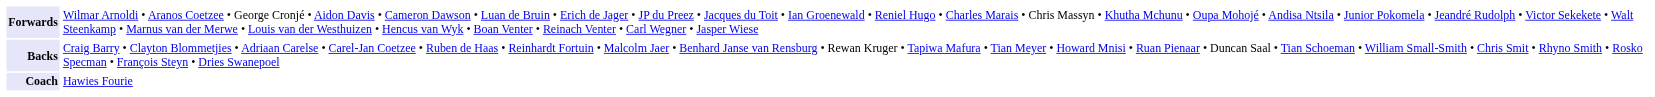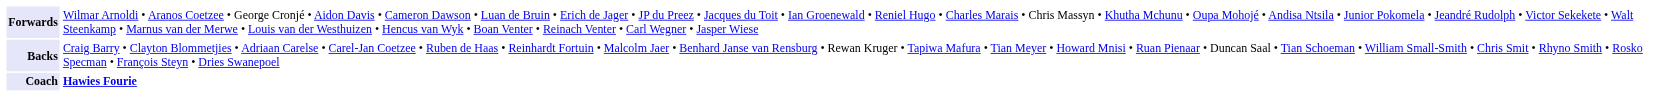(98, 81) normal -> (100, 81) bold
